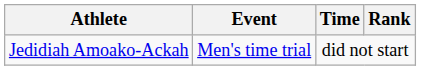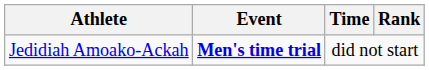(254, 49) normal -> (259, 49) bold
